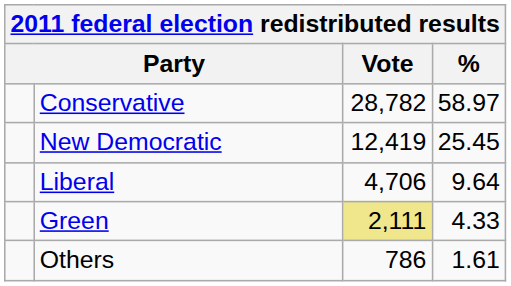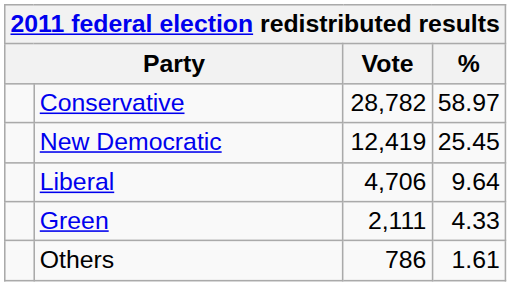(397, 220) khaki background -> (397, 220) no background
